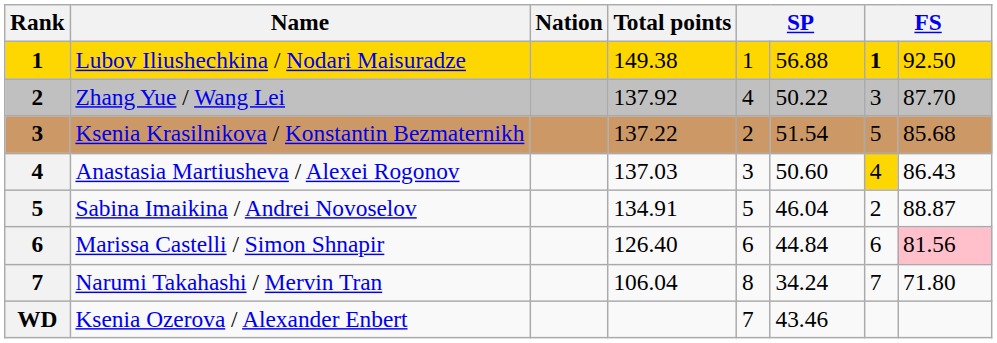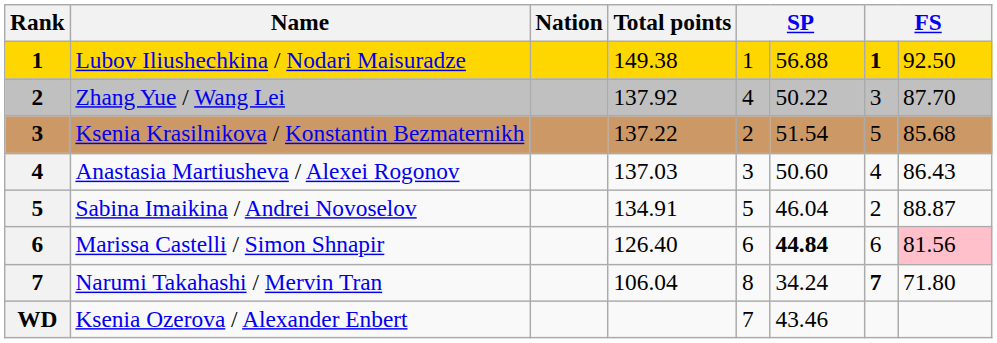(876, 171) gold background -> (876, 171) no background
(802, 245) normal -> (802, 245) bold
(876, 282) normal -> (876, 282) bold
